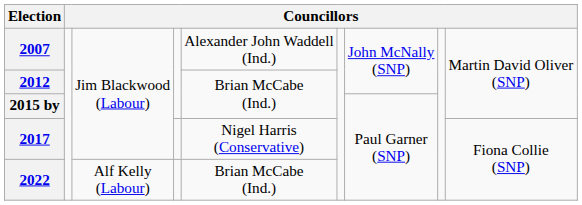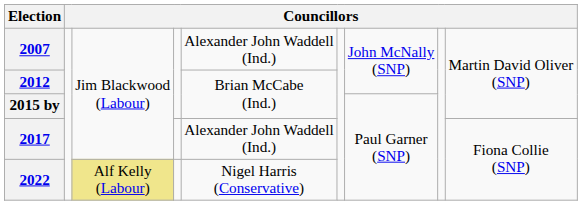(259, 138) Nigel Harris (Conservative) -> (259, 138) Alexander John Waddell (Ind.)
(123, 179) no background -> (123, 179) khaki background
(259, 179) Brian McCabe (Ind.) -> (259, 179) Nigel Harris (Conservative)
